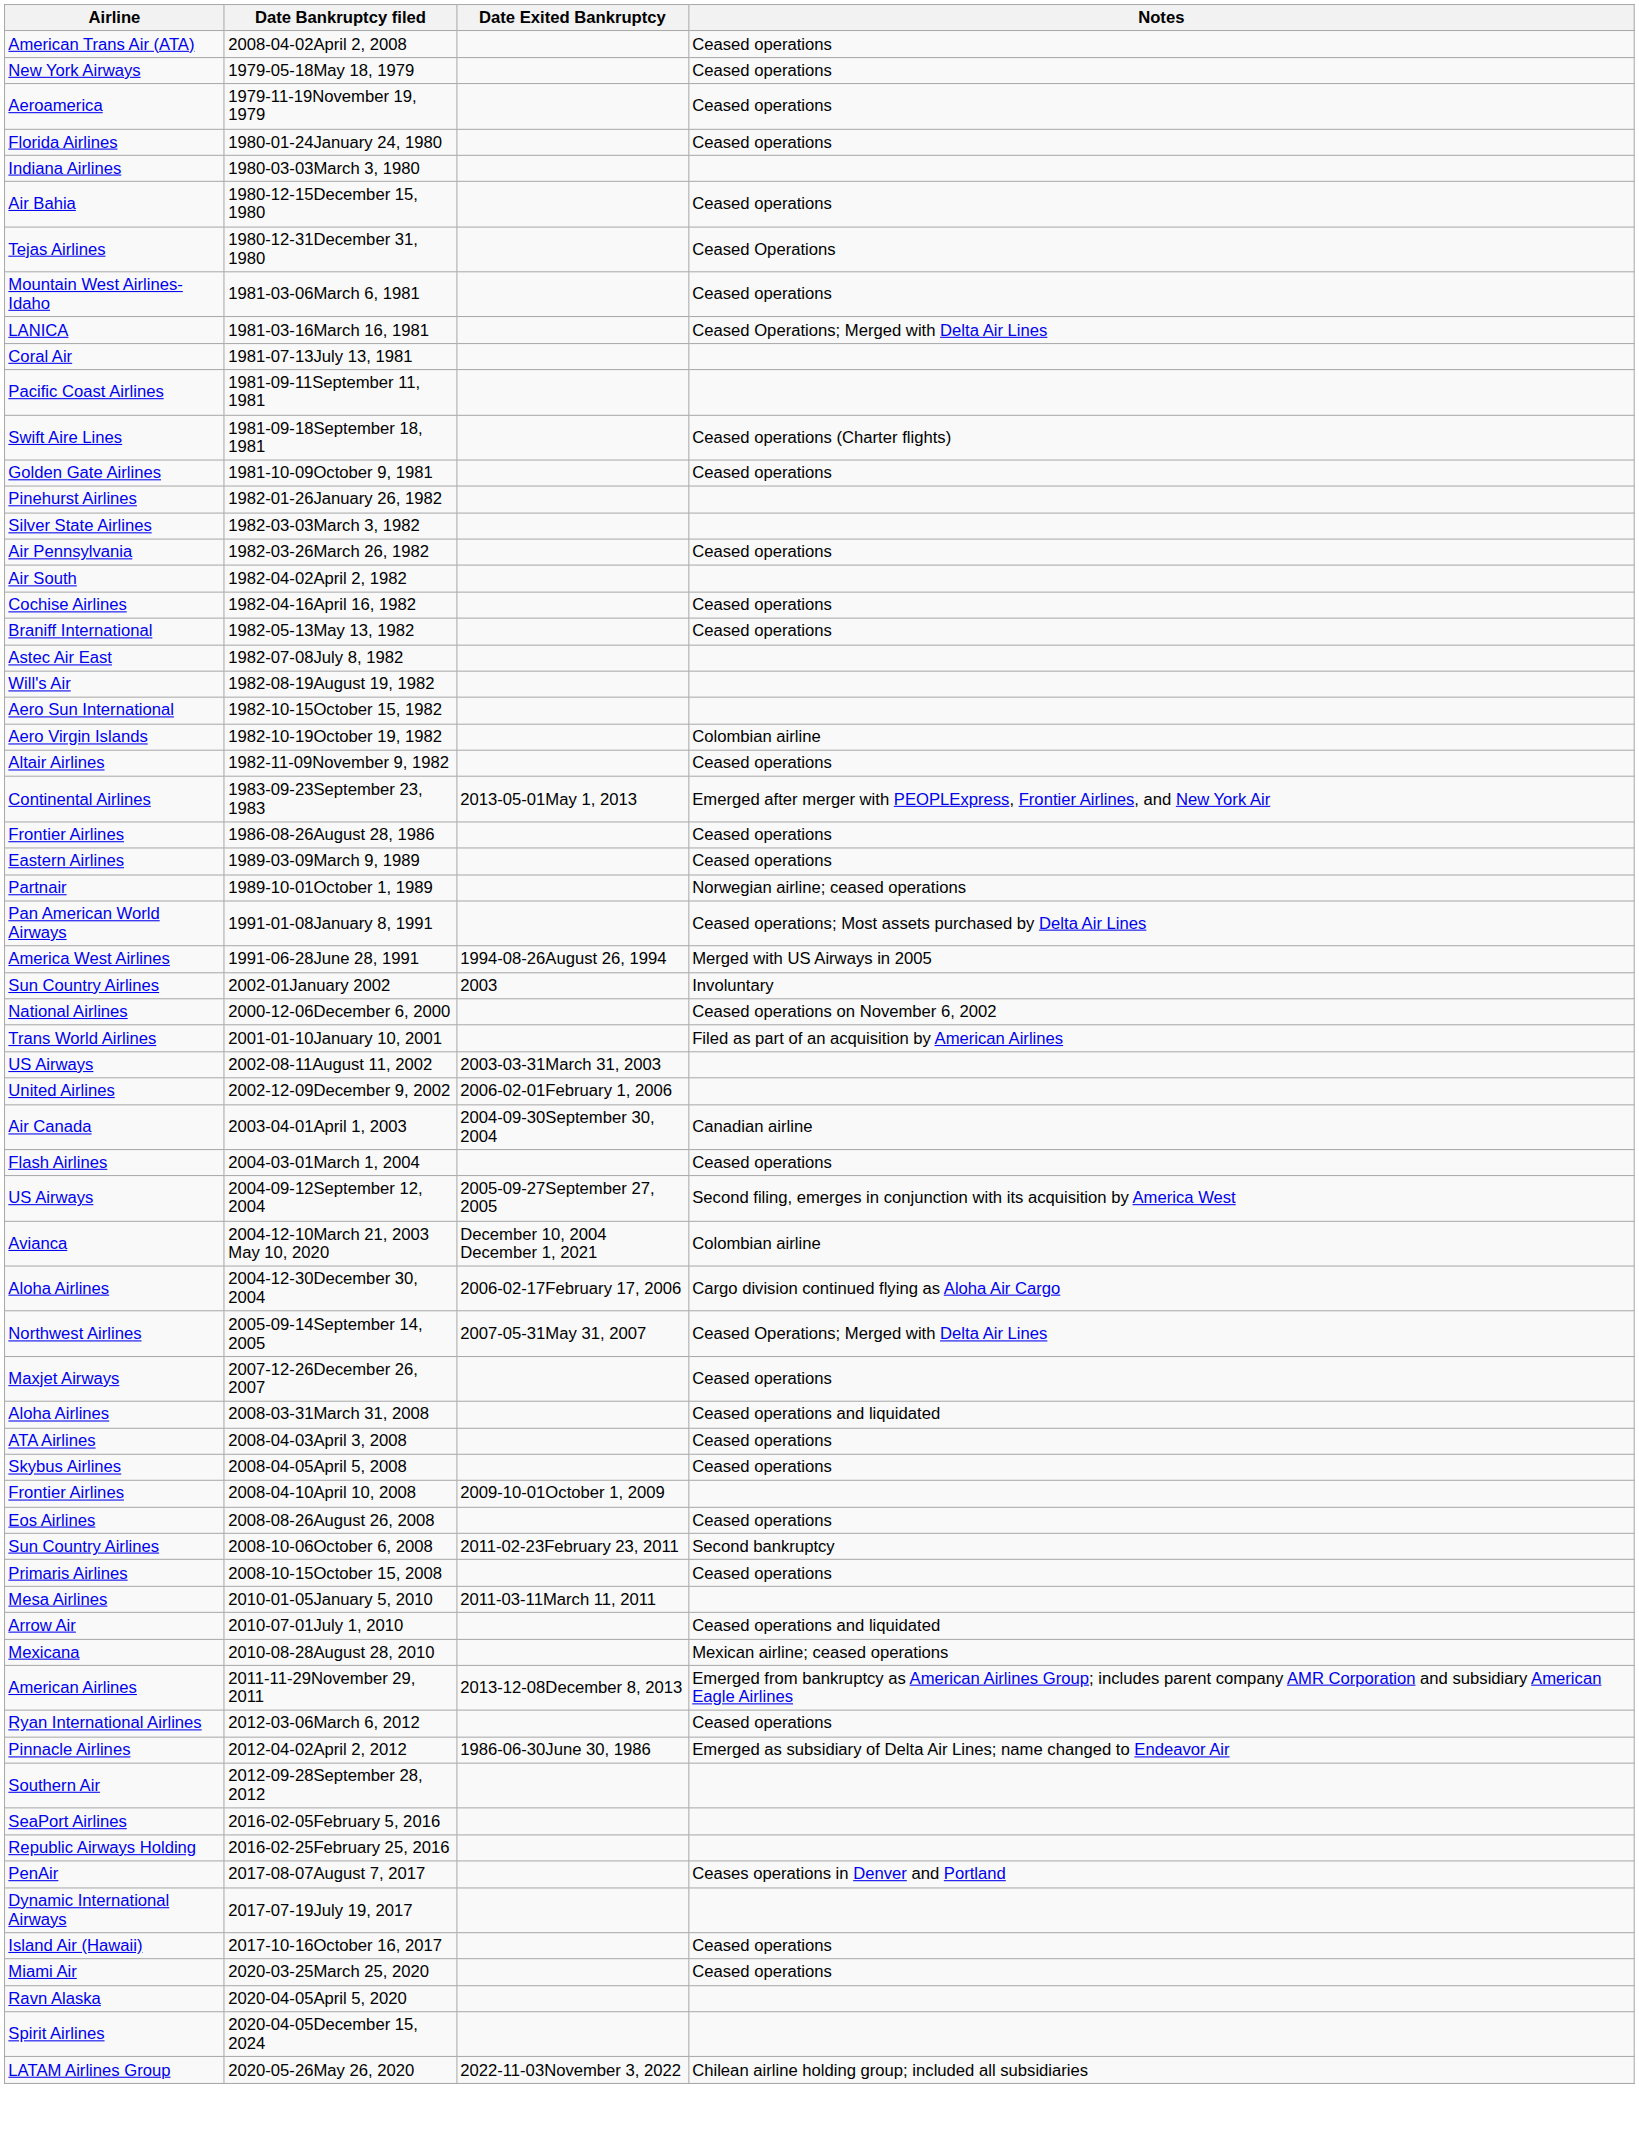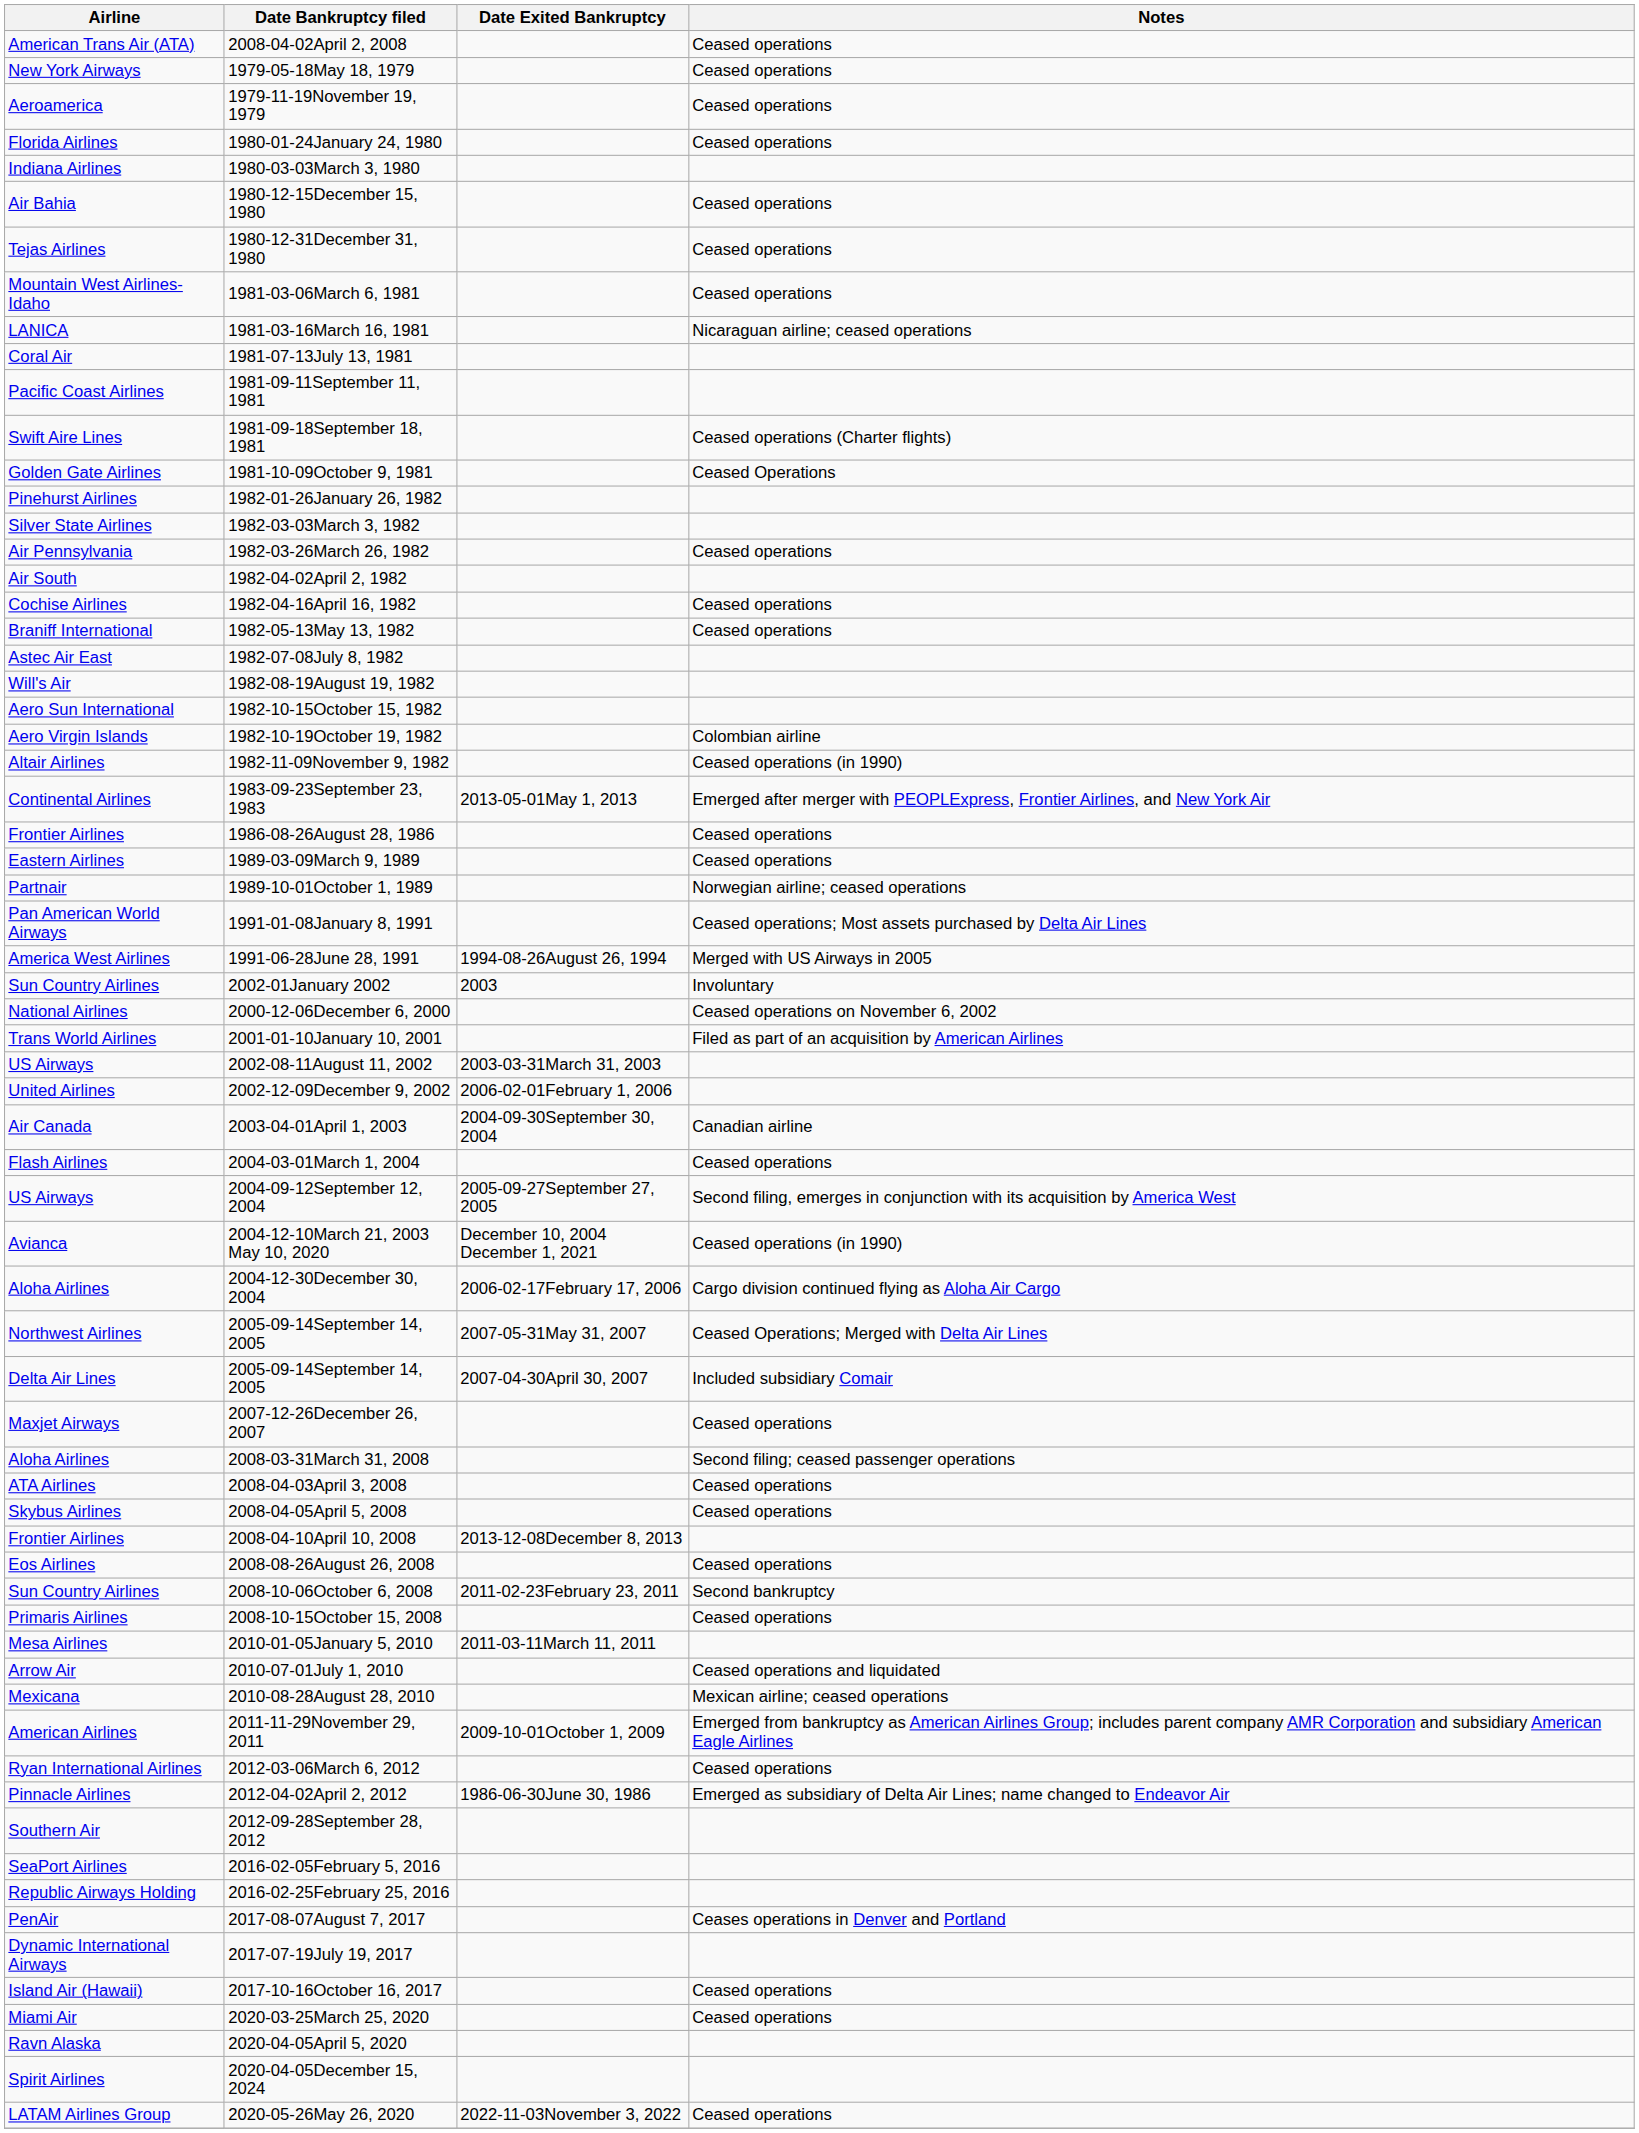(764, 249) Ceased Operations -> (762, 249) Ceased operations
(870, 330) Ceased Operations; Merged with Delta Air Lines -> (832, 330) Nicaraguan airline; ceased operations
(762, 473) Ceased operations -> (764, 473) Ceased Operations
(762, 763) Ceased operations -> (797, 763) Ceased operations (in 1990)
(756, 1243) Colombian airline -> (797, 1243) Ceased operations (in 1990)
+ row: (62, 1378)
(816, 1414) Ceased operations and liquidated -> (854, 1459) Second filing; ceased passenger operations
(562, 1493) 2009-10-01October 1, 2009 -> (571, 1538) 2013-12-08December 8, 2013
(571, 1687) 2013-12-08December 8, 2013 -> (562, 1732) 2009-10-01October 1, 2009
(890, 2070) Chilean airline holding group; included all subsidiaries -> (762, 2115) Ceased operations
